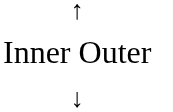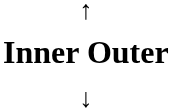(77, 52) normal -> (86, 52) bold
